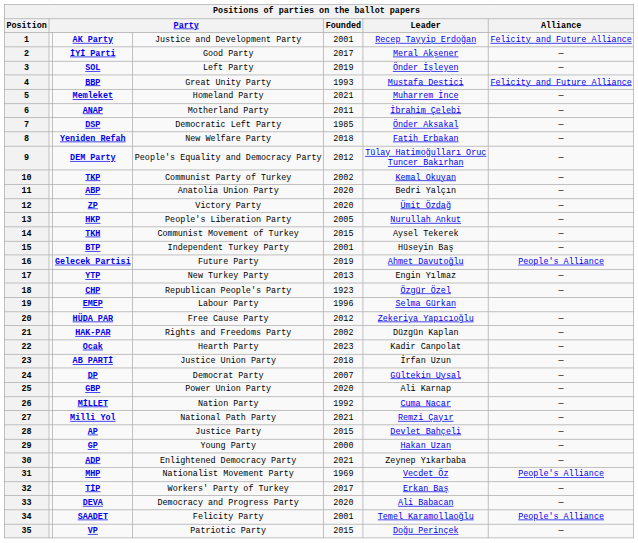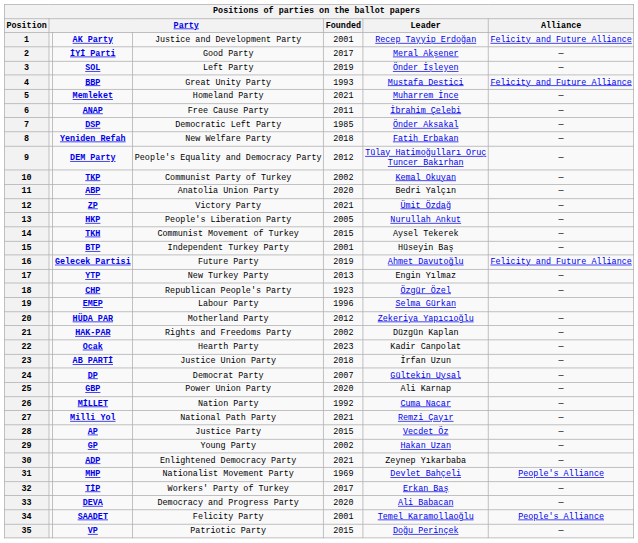(228, 110) Motherland Party -> (228, 110) Free Cause Party
(343, 205) 2020 -> (343, 205) 2021
(561, 262) People's Alliance -> (561, 262) Felicity and Future Alliance
(228, 318) Free Cause Party -> (228, 318) Motherland Party
(426, 432) Devlet Bahçeli -> (426, 432) Vecdet Öz
(343, 446) 2000 -> (343, 446) 2002
(426, 474) Vecdet Öz -> (426, 474) Devlet Bahçeli
